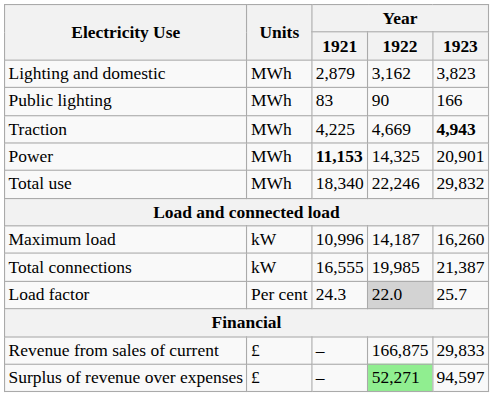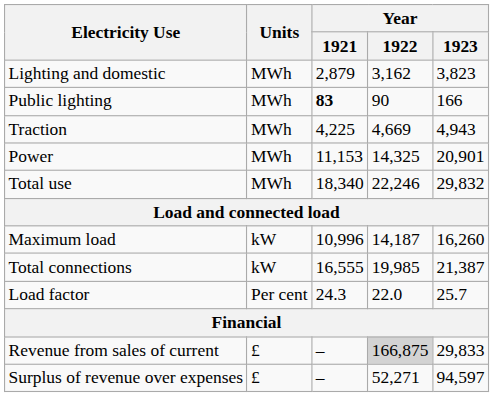(324, 101) normal -> (324, 101) bold
(456, 128) bold -> (456, 128) normal
(339, 156) bold -> (339, 156) normal
(387, 294) lightgrey background -> (387, 294) no background
(400, 350) no background -> (400, 350) lightgrey background
(396, 377) lightgreen background -> (396, 377) no background
